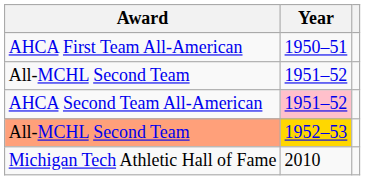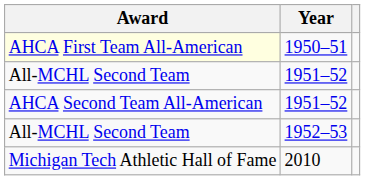(126, 47) no background -> (126, 47) lightyellow background
(316, 103) pink background -> (316, 103) no background
(99, 132) lightsalmon background -> (99, 132) no background
(316, 132) gold background -> (316, 132) no background
